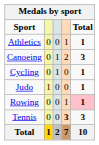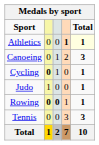(66, 42) normal -> (66, 42) bold
(83, 42) no background -> (83, 42) lightyellow background
(48, 72) normal -> (48, 72) bold
(48, 102) normal -> (48, 102) bold
(57, 102) normal -> (57, 102) bold
(83, 102) pink background -> (83, 102) no background
(66, 117) bold -> (66, 117) normal
